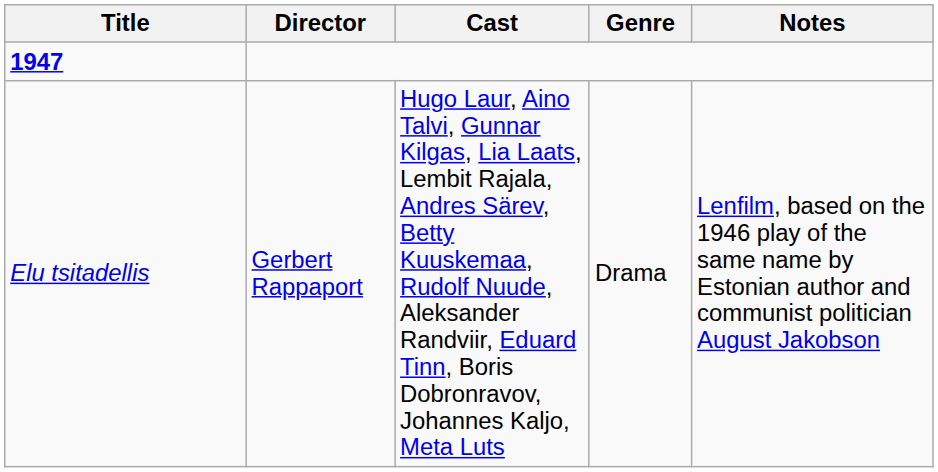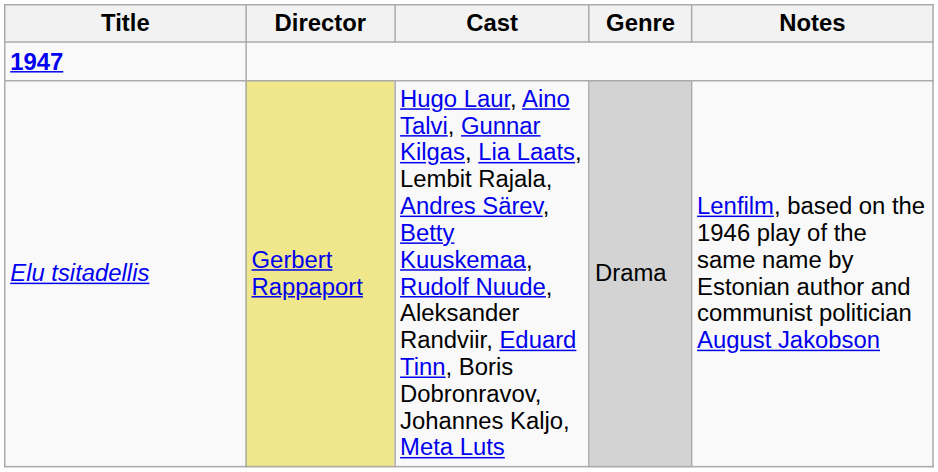(307, 273) no background -> (307, 273) khaki background
(631, 273) no background -> (631, 273) lightgrey background
